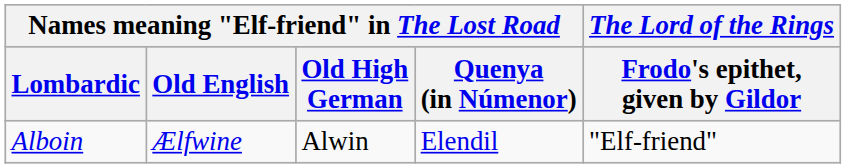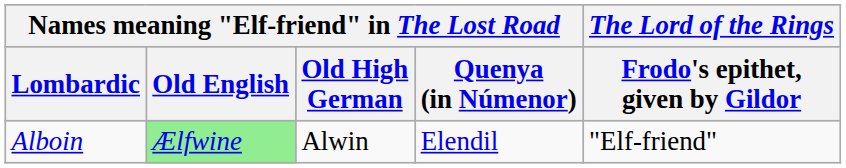(197, 141) no background -> (197, 141) lightgreen background
